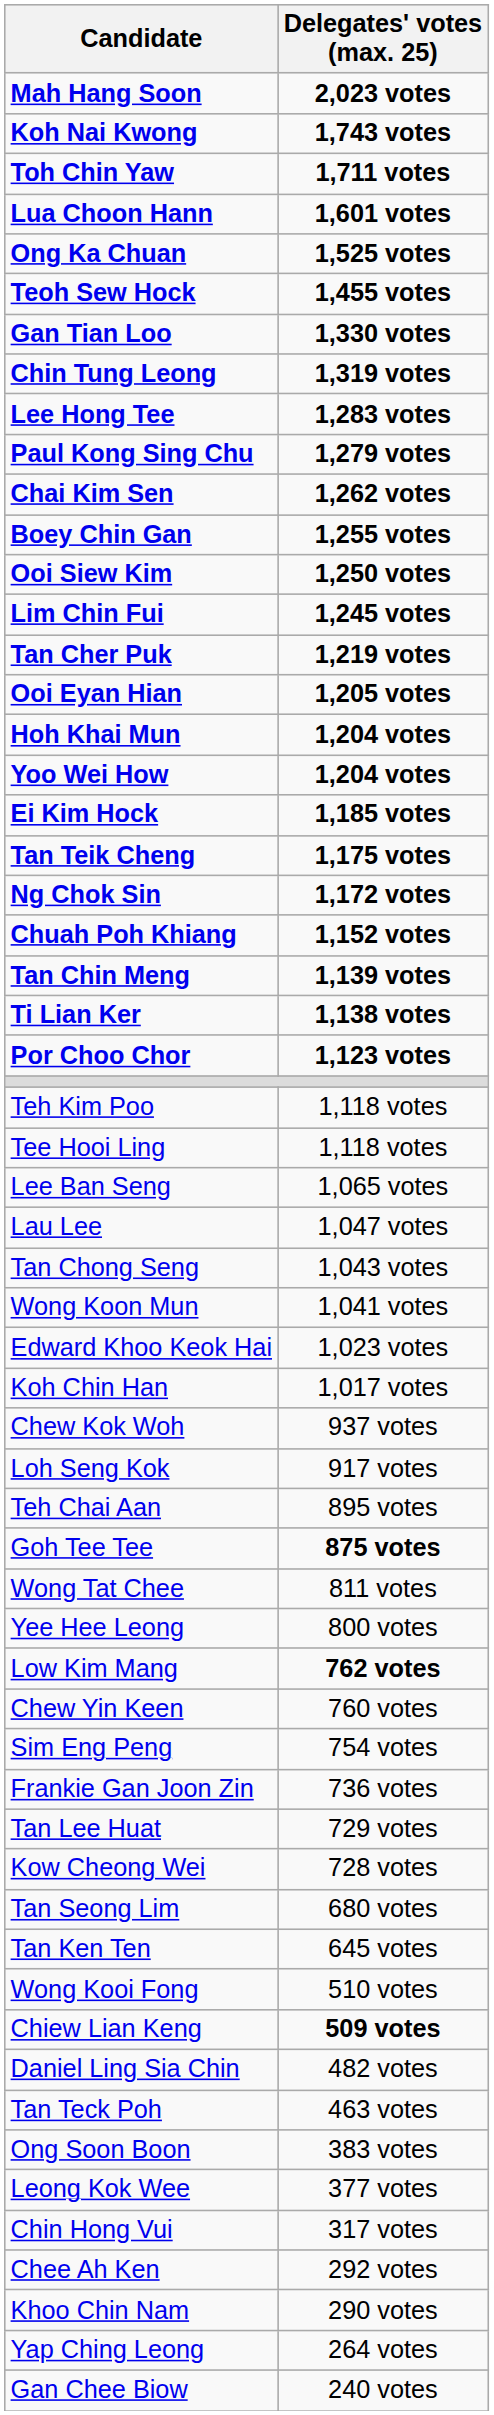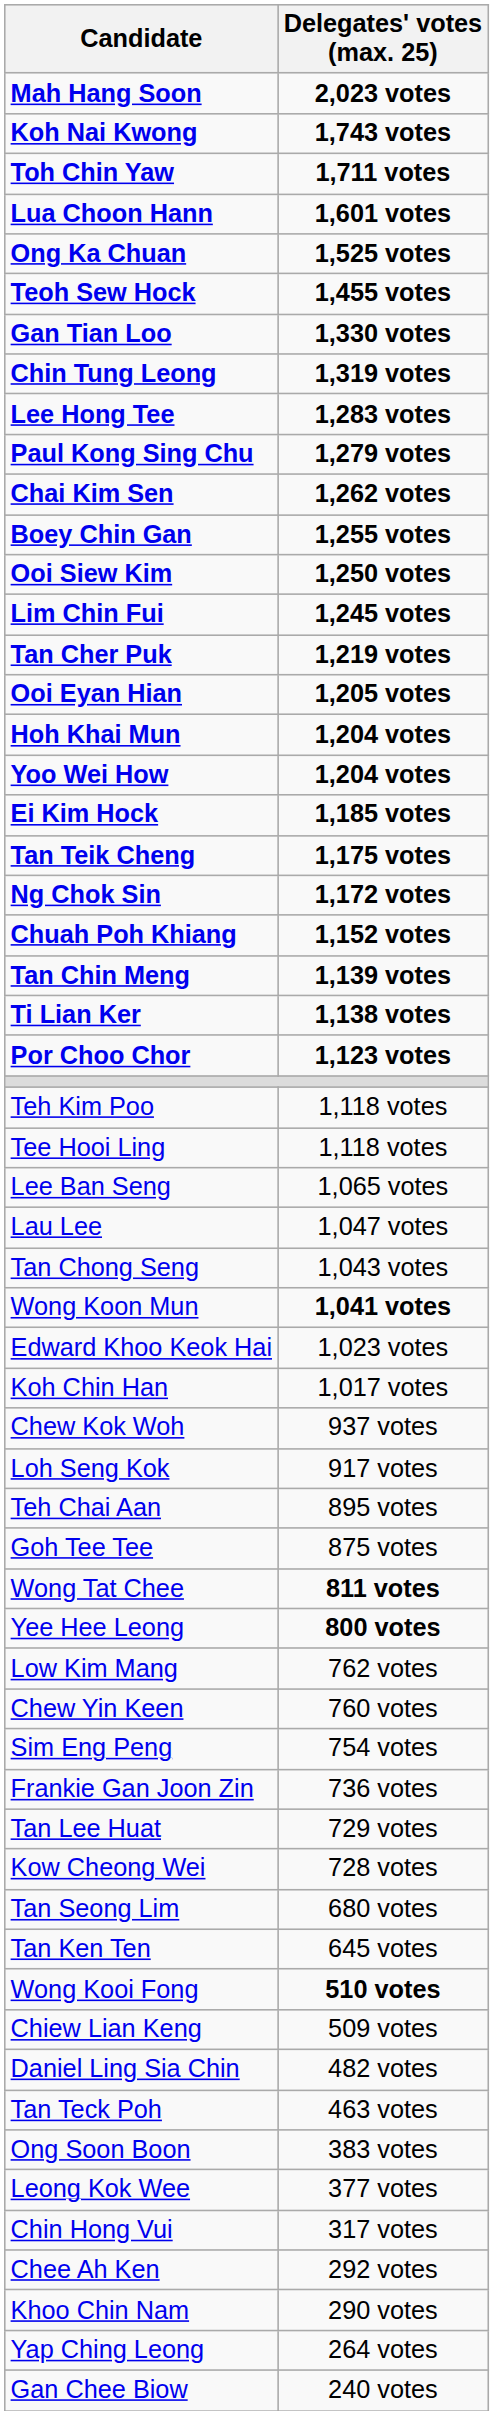(383, 1307) normal -> (383, 1307) bold
(383, 1548) bold -> (383, 1548) normal
(383, 1588) normal -> (383, 1588) bold
(383, 1628) normal -> (383, 1628) bold
(383, 1668) bold -> (383, 1668) normal
(383, 1989) normal -> (383, 1989) bold
(383, 2029) bold -> (383, 2029) normal
